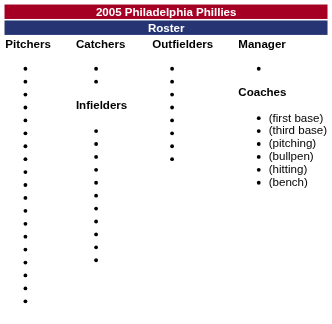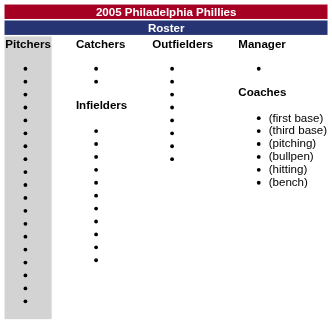(28, 172) no background -> (28, 172) lightgrey background
